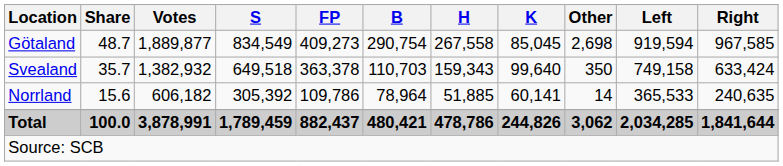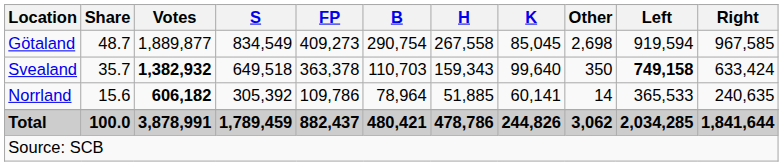(175, 69) normal -> (175, 69) bold
(664, 69) normal -> (664, 69) bold
(182, 95) normal -> (182, 95) bold
